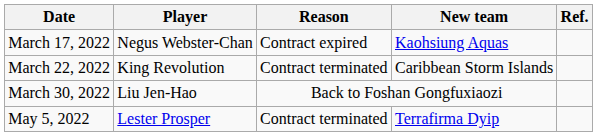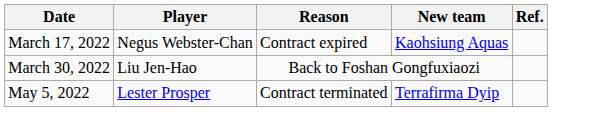- row: (59, 67)
